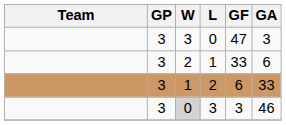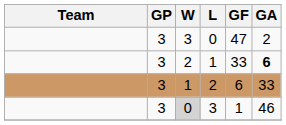(266, 39) 3 -> (266, 39) 2
(266, 62) normal -> (266, 62) bold
(239, 108) 3 -> (239, 108) 1
